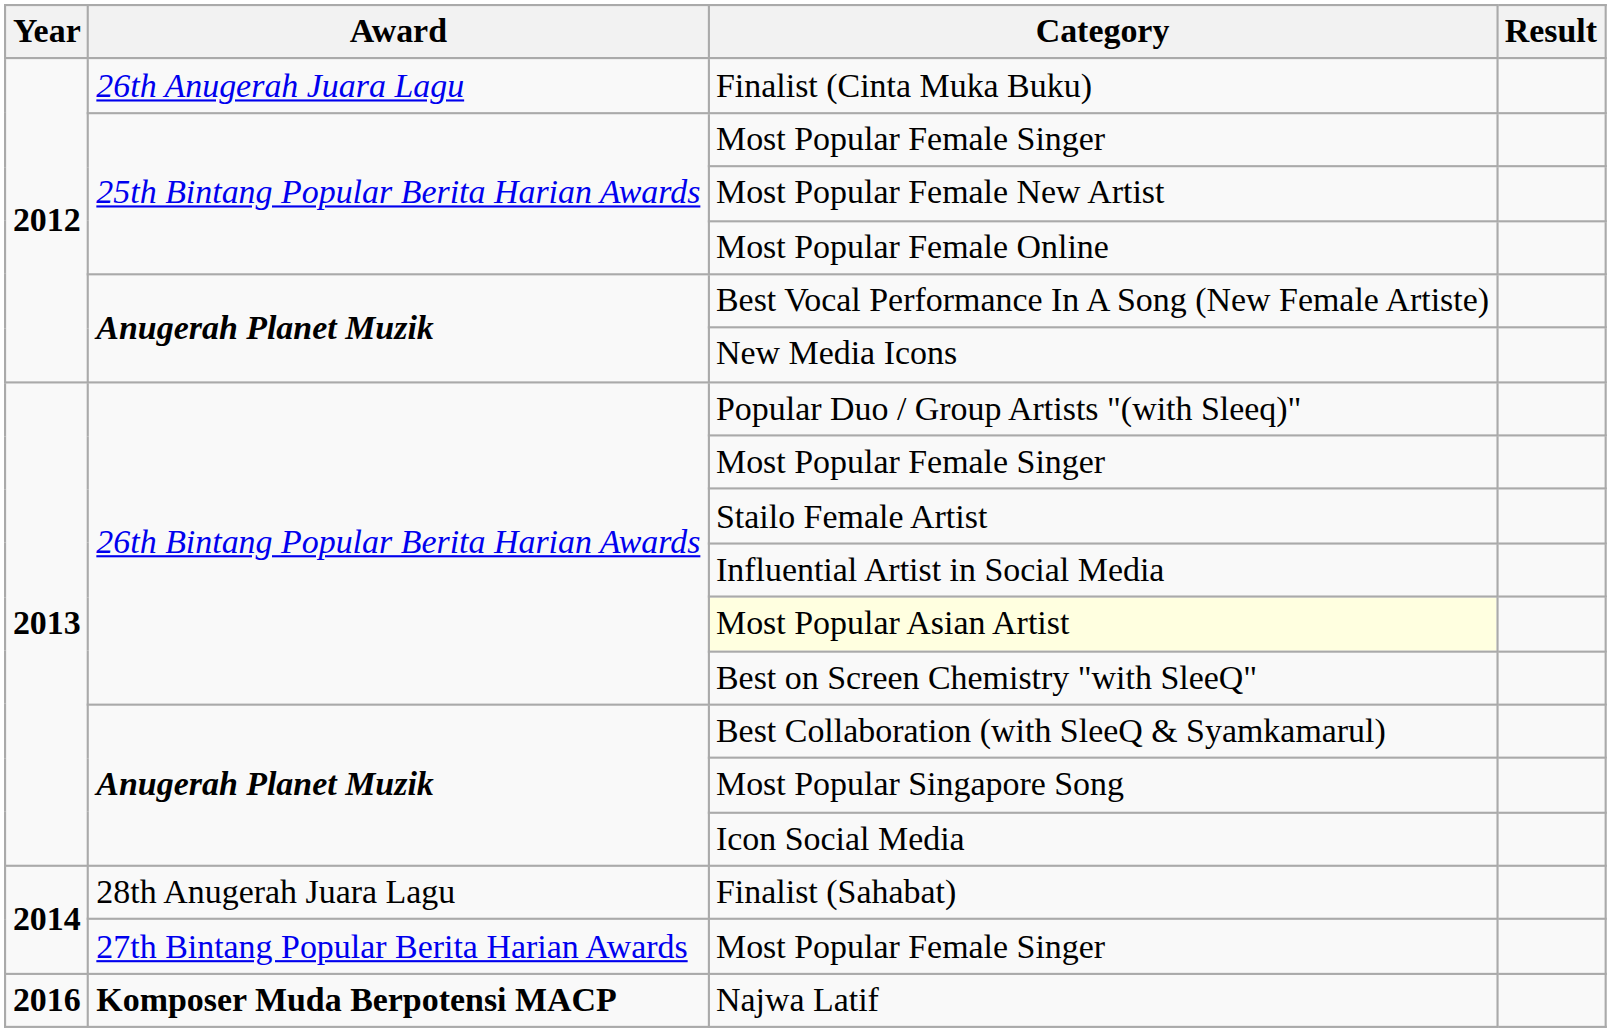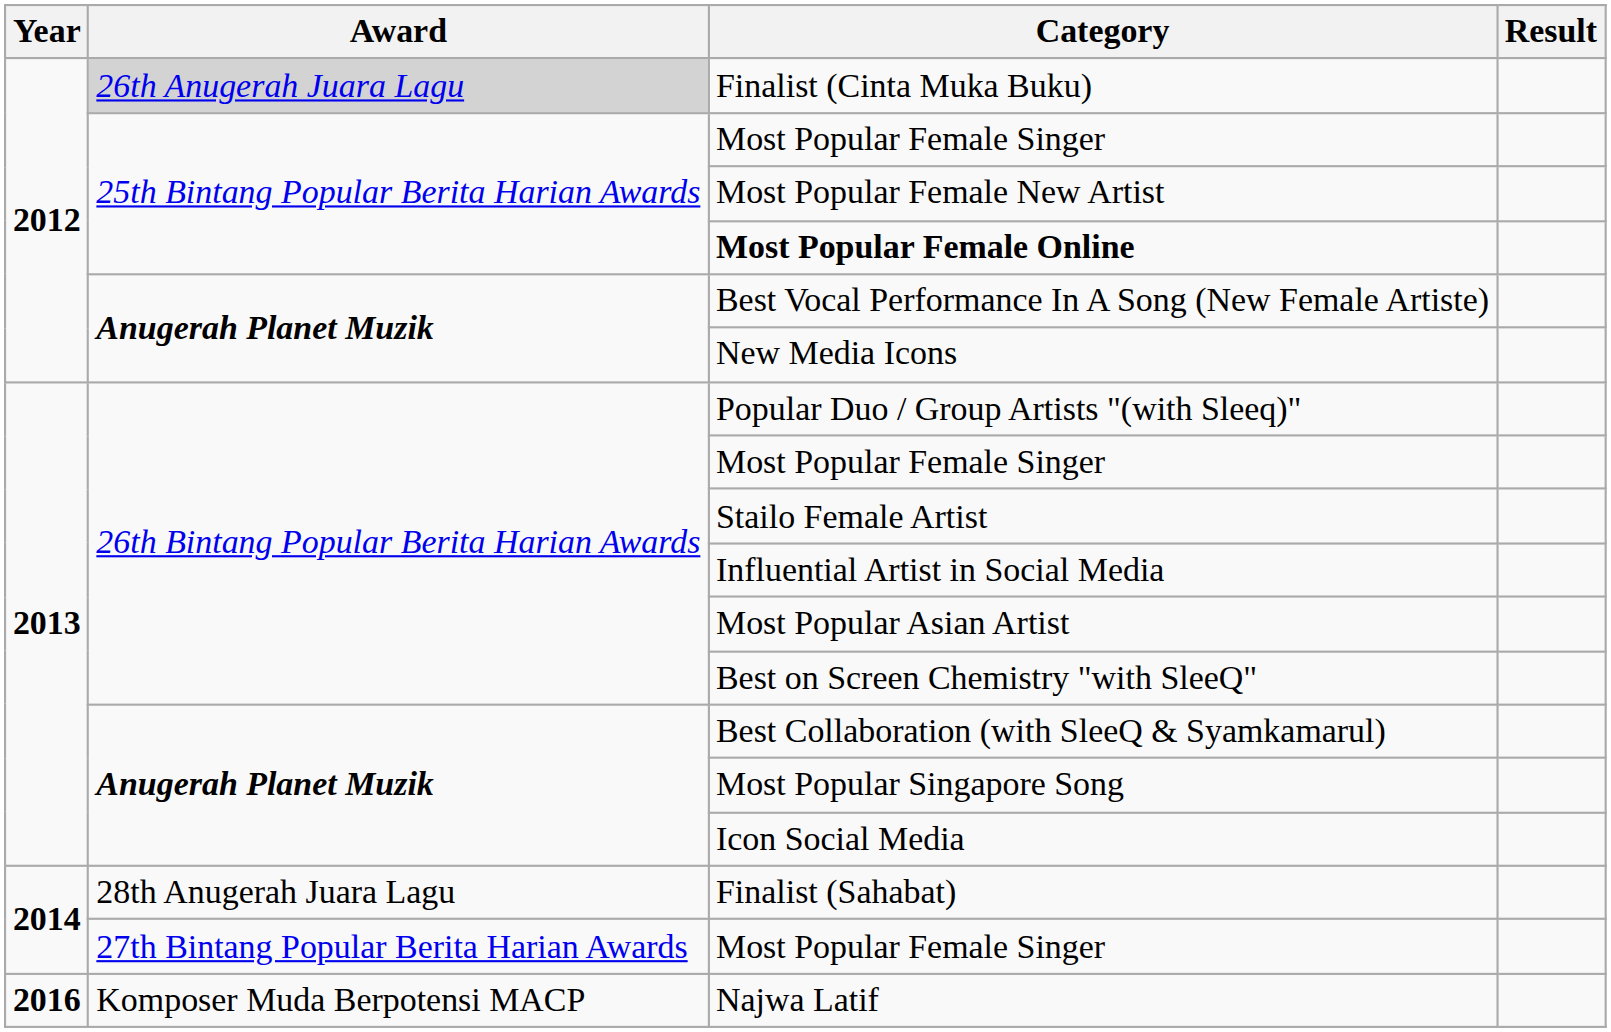(280, 85) no background -> (280, 85) lightgrey background
(912, 246) normal -> (925, 246) bold
(893, 623) lightyellow background -> (893, 623) no background
(357, 999) bold -> (341, 999) normal
